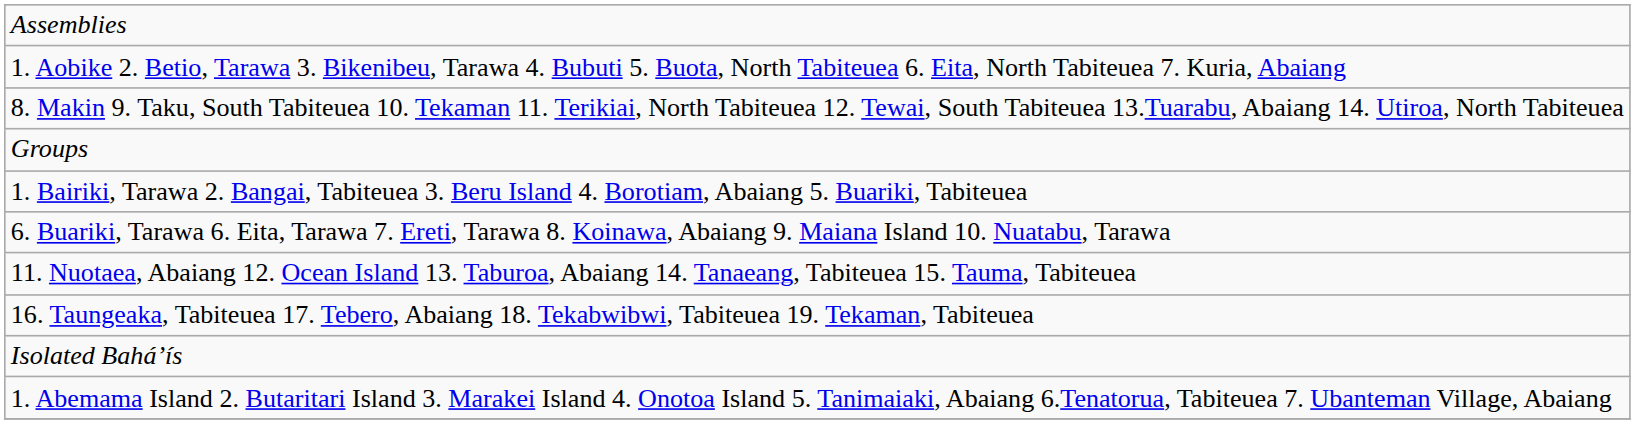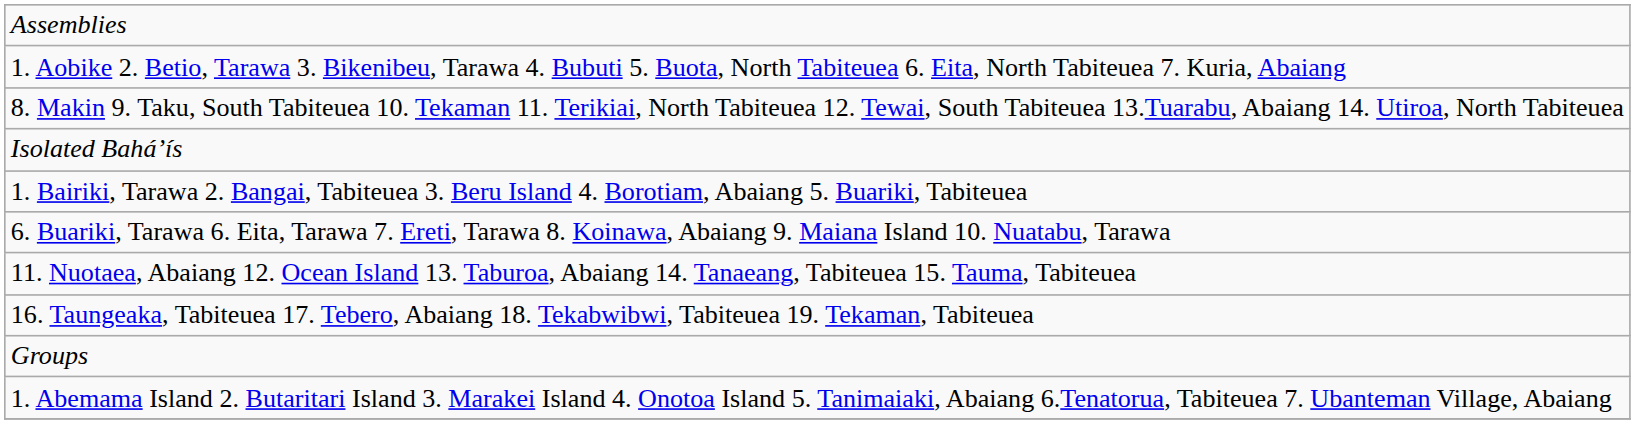(817, 150) Groups -> (817, 150) Isolated Baháʼís
(817, 356) Isolated Baháʼís -> (817, 356) Groups
